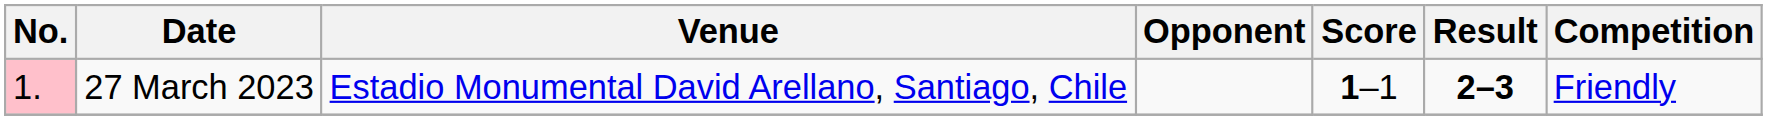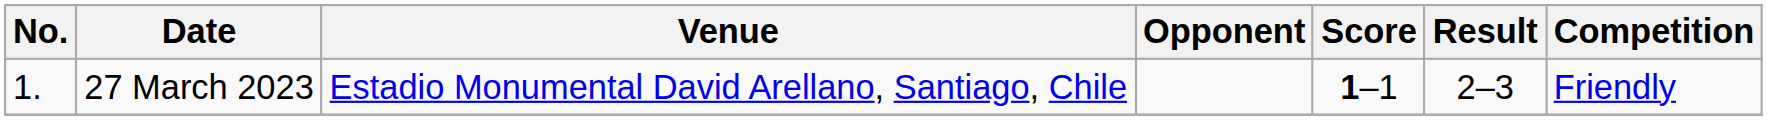(27, 86) pink background -> (27, 86) no background
(1485, 86) bold -> (1485, 86) normal
